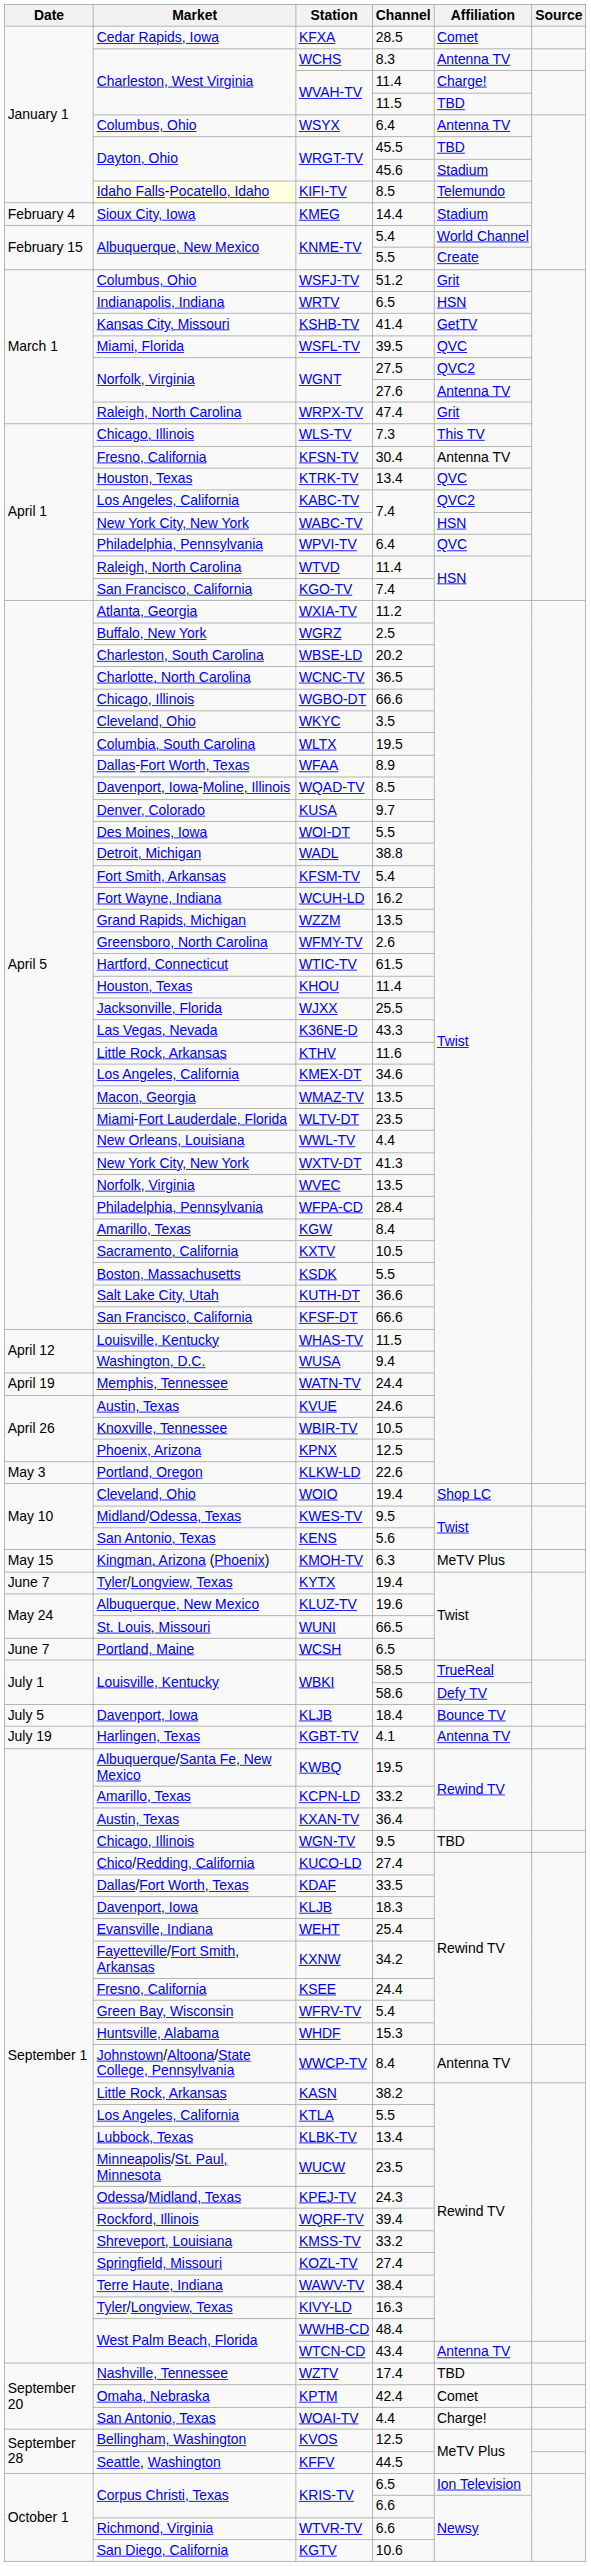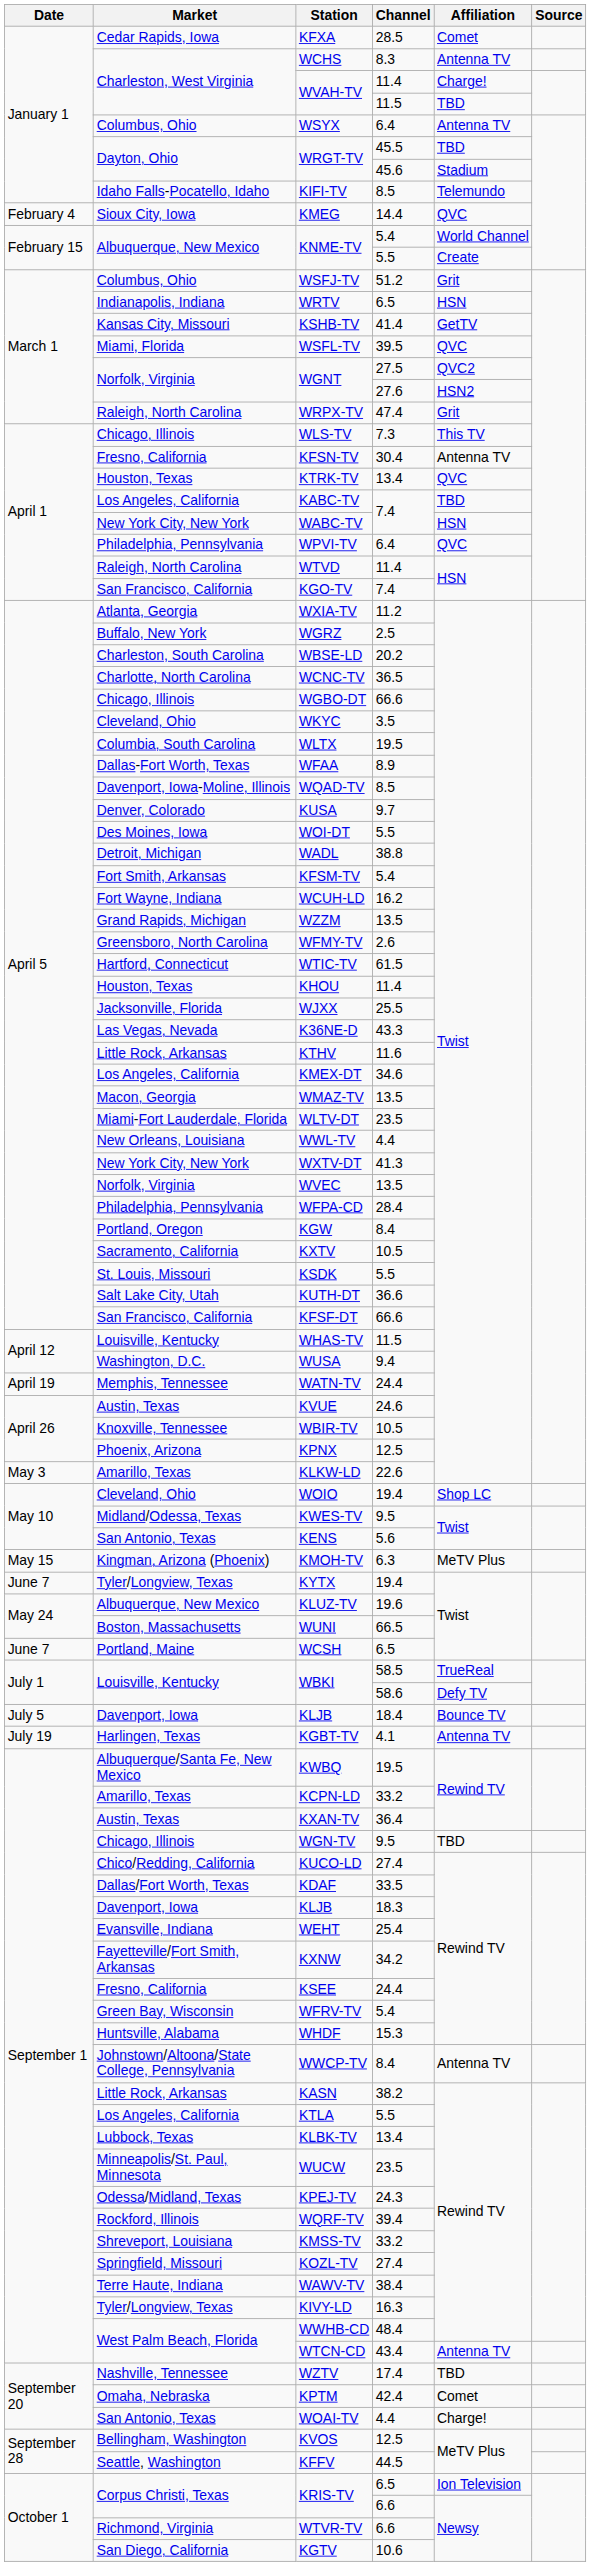(183, 192) lightyellow background -> (183, 192) no background
(463, 214) Stadium -> (452, 214) QVC
(474, 390) Antenna TV -> (456, 390) HSN2
(456, 501) QVC2 -> (451, 501) TBD
(144, 1229) Amarillo, Texas -> (150, 1229) Portland, Oregon
(169, 1273) Boston, Massachusetts -> (154, 1273) St. Louis, Missouri
(150, 1472) Portland, Oregon -> (144, 1472) Amarillo, Texas
(154, 1627) St. Louis, Missouri -> (169, 1627) Boston, Massachusetts
